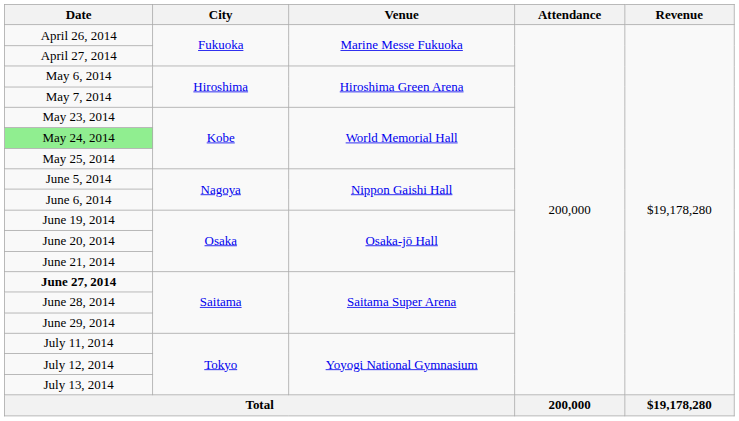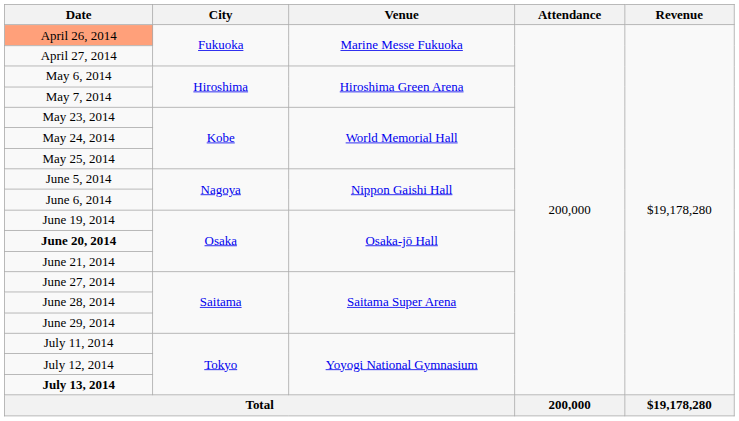(79, 35) no background -> (79, 35) lightsalmon background
(79, 138) lightgreen background -> (79, 138) no background
(79, 240) normal -> (79, 240) bold
(79, 281) bold -> (79, 281) normal
(79, 384) normal -> (79, 384) bold
